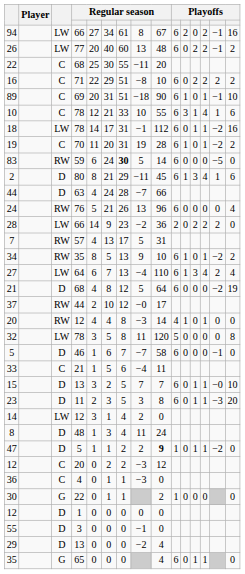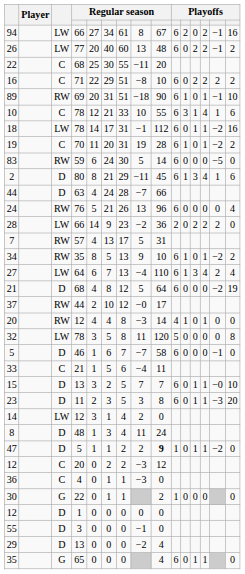(62, 97) C -> (62, 97) RW
(124, 161) bold -> (124, 161) normal
